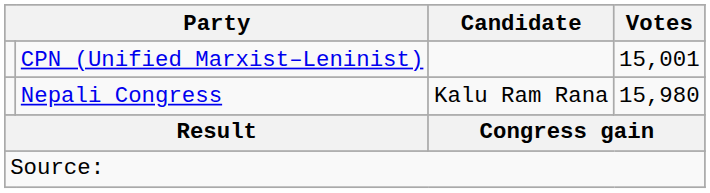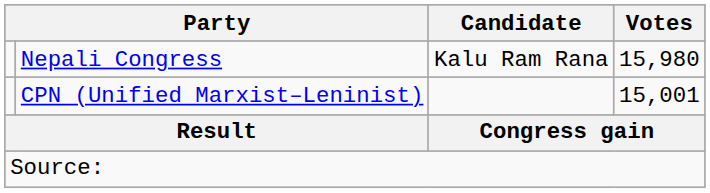rows swapped: (121, 96) <-> (222, 60)
